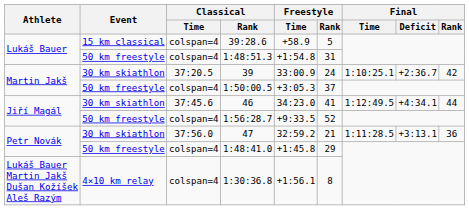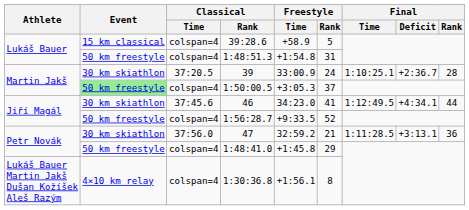(452, 72) 42 -> (452, 72) 28
(124, 87) no background -> (124, 87) lightgreen background
